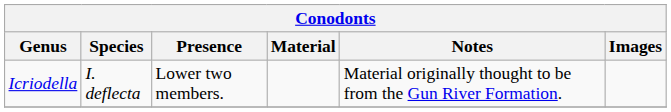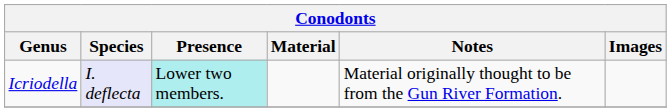(113, 83) no background -> (113, 83) lavender background
(194, 83) no background -> (194, 83) paleturquoise background
